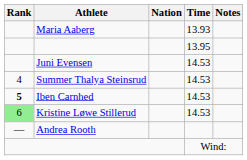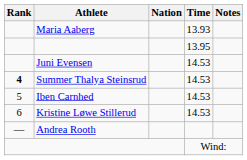(19, 79) normal -> (19, 79) bold
(19, 96) bold -> (19, 96) normal
(19, 113) lightgreen background -> (19, 113) no background
